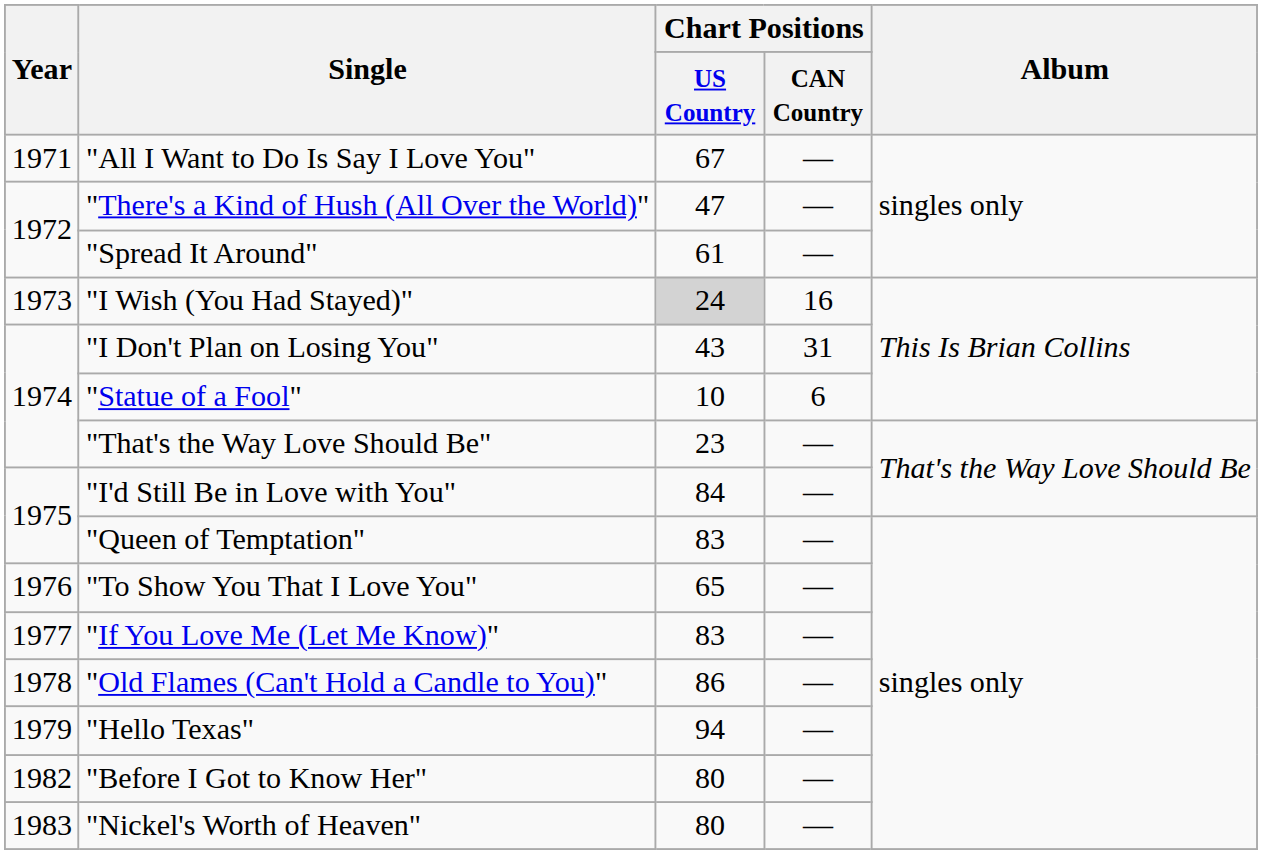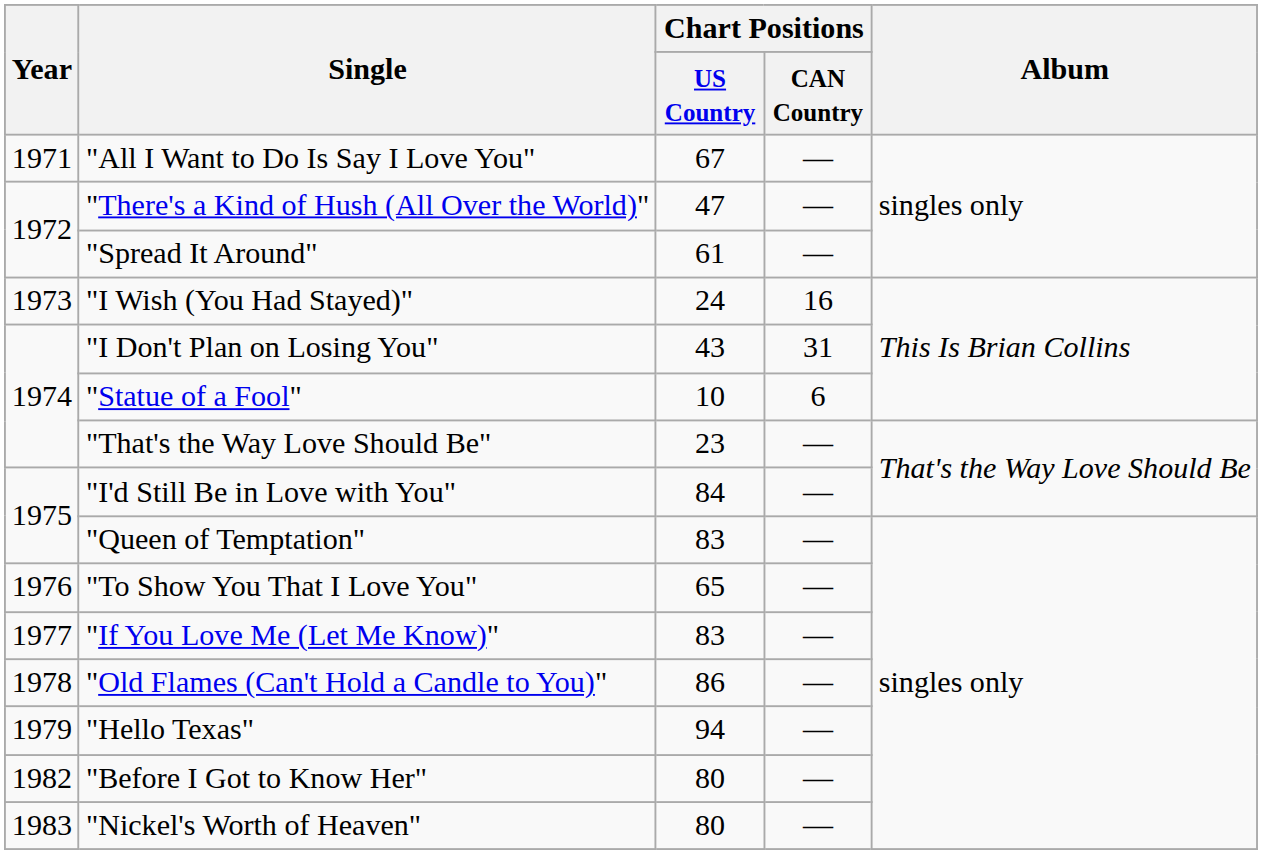(710, 300) lightgrey background -> (710, 300) no background
